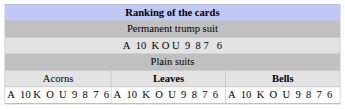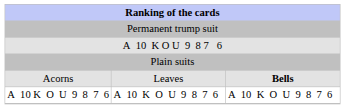(168, 78) bold -> (168, 78) normal
